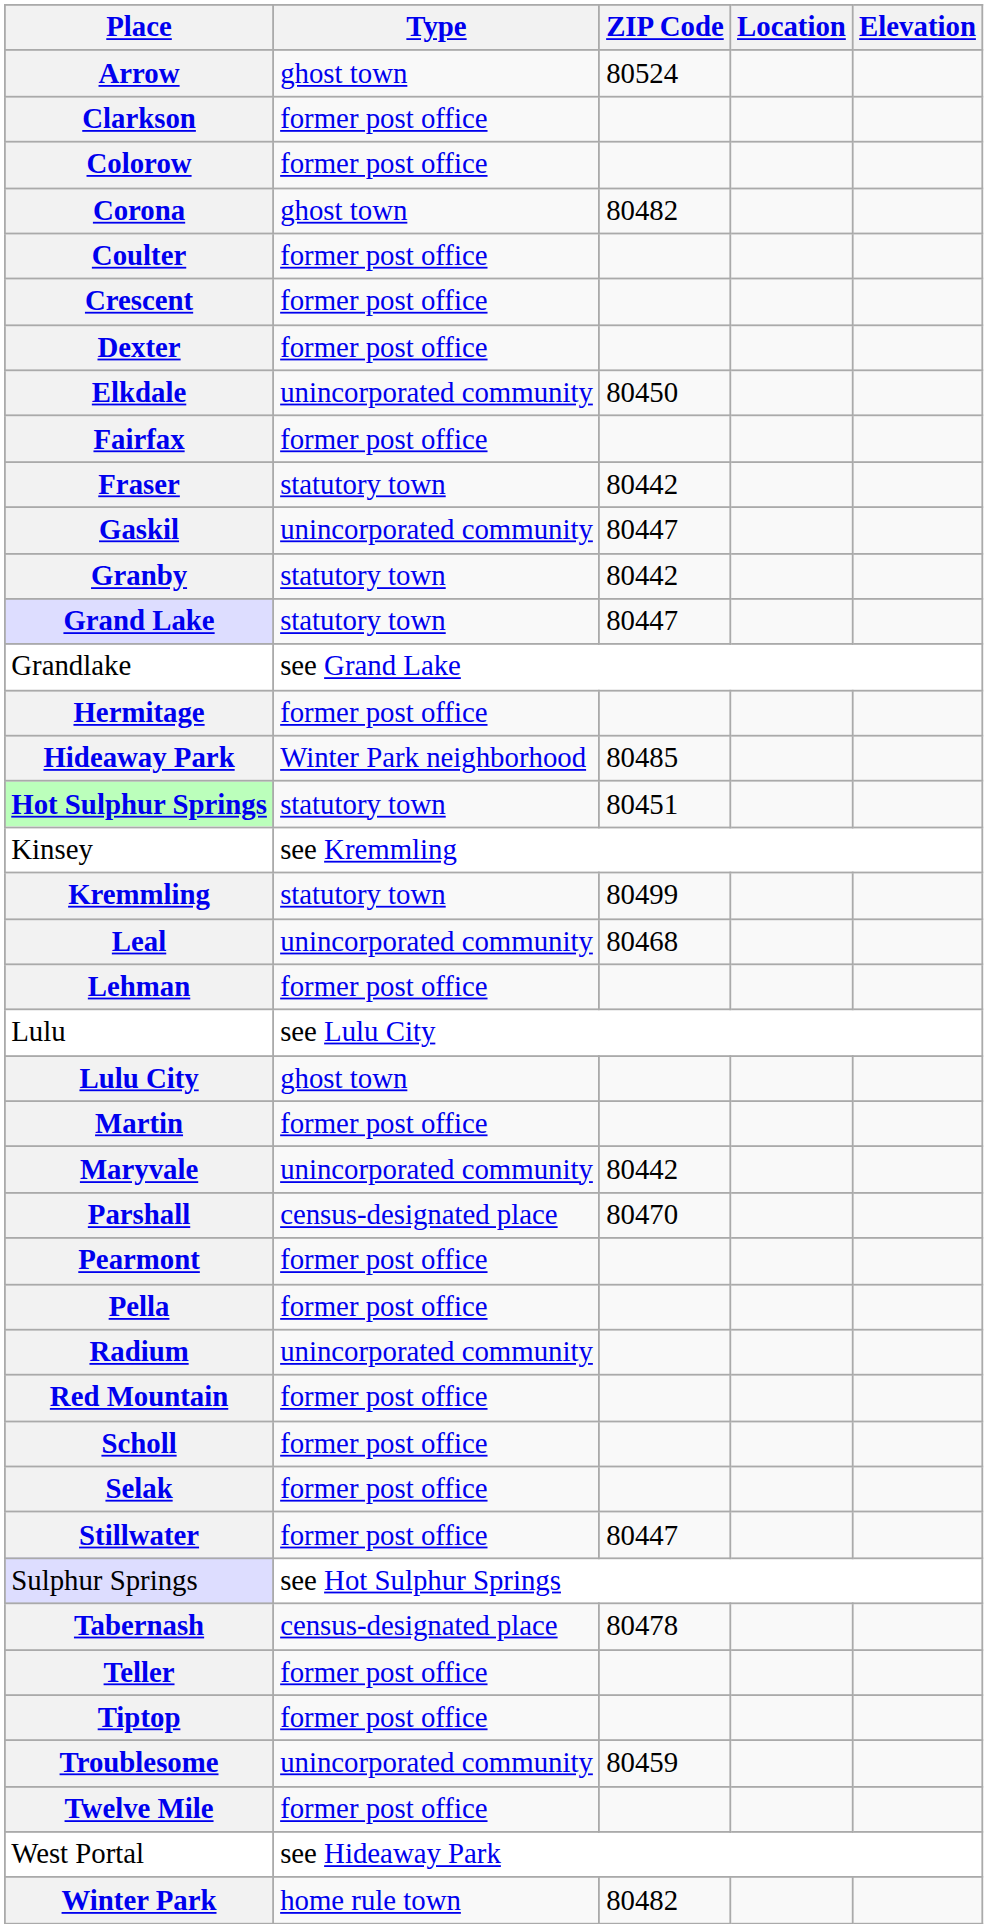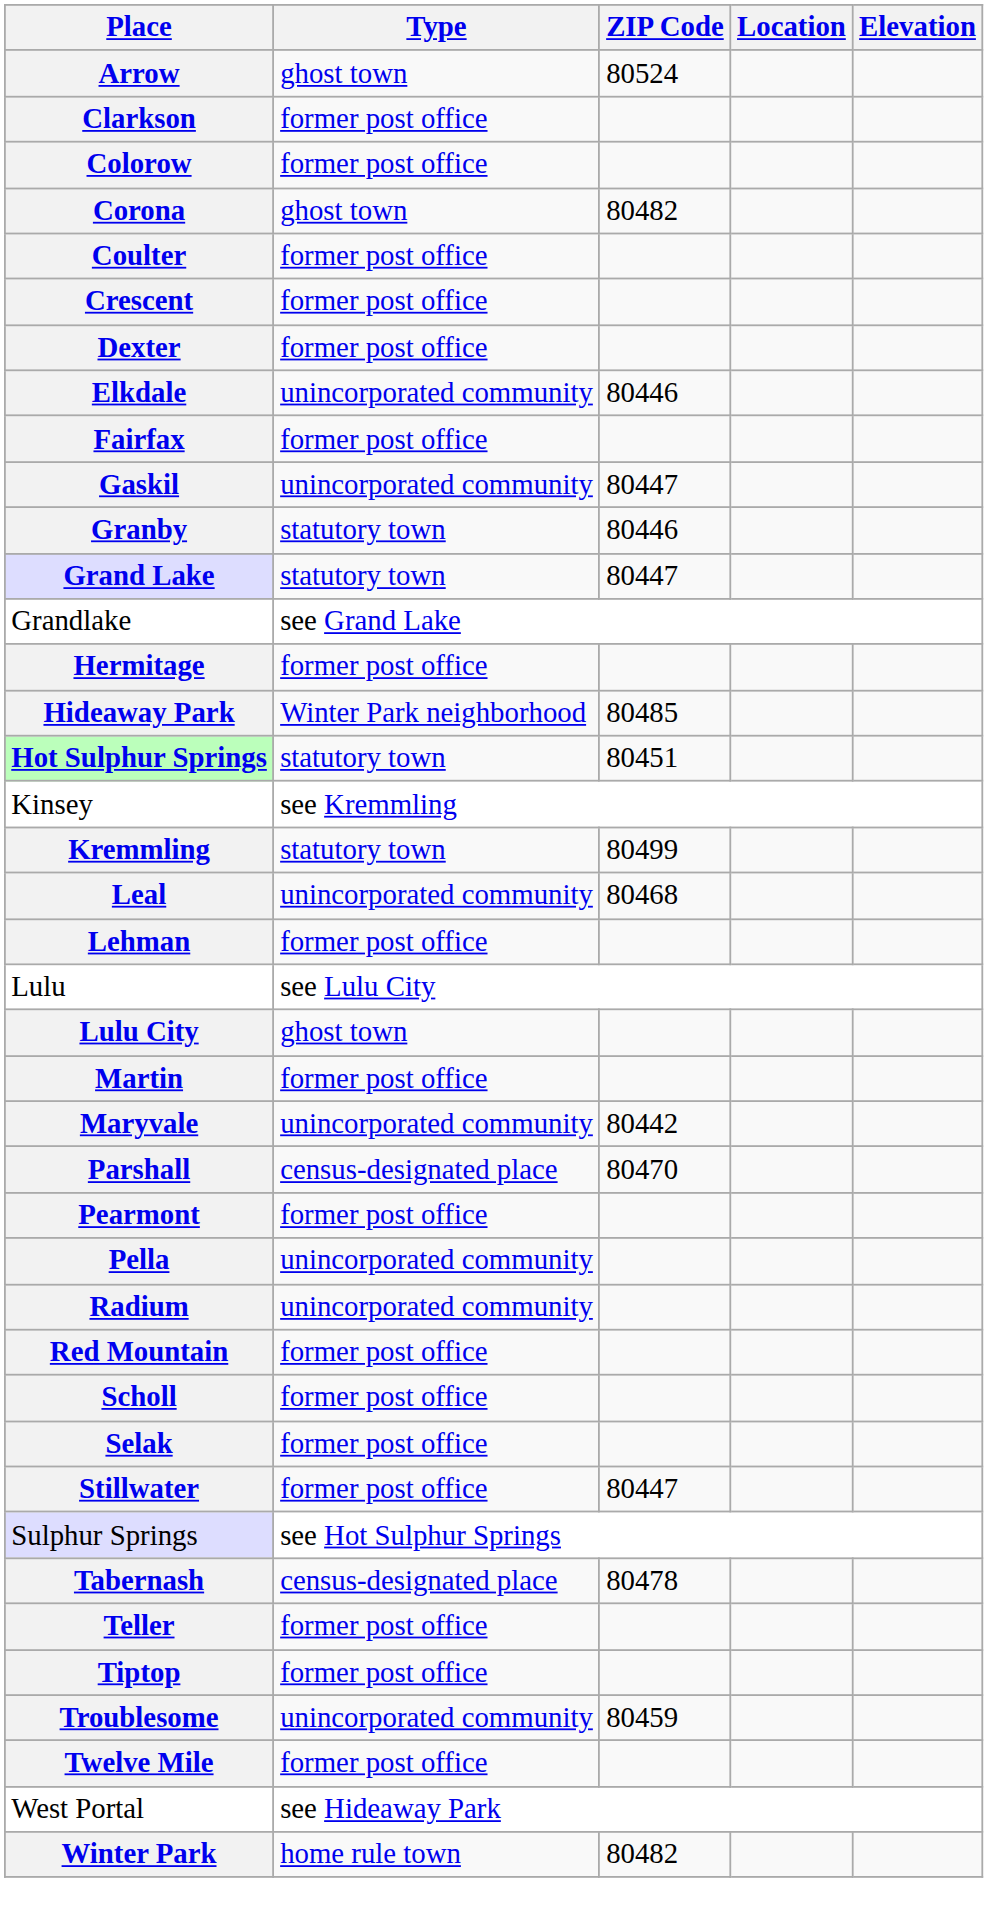(642, 392) 80450 -> (642, 392) 80446
- row: (139, 484)
(642, 575) 80442 -> (642, 529) 80446
(384, 1306) former post office -> (436, 1260) unincorporated community
